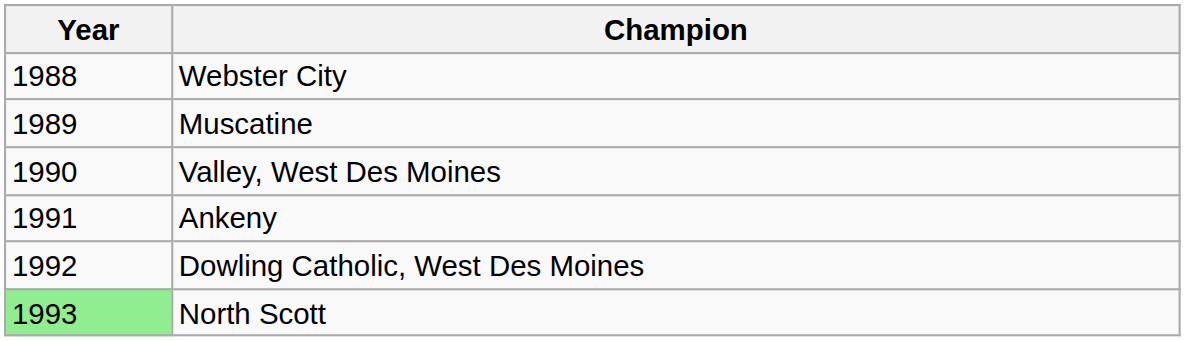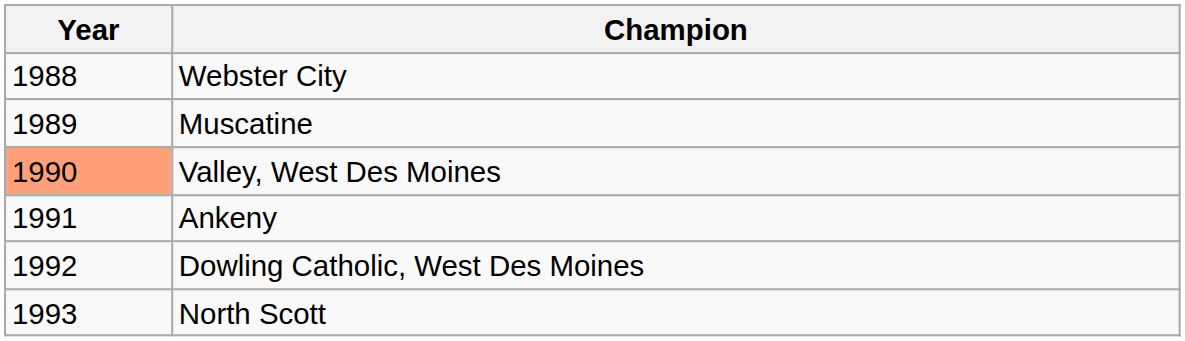(45, 171) no background -> (45, 171) lightsalmon background
(45, 312) lightgreen background -> (45, 312) no background
